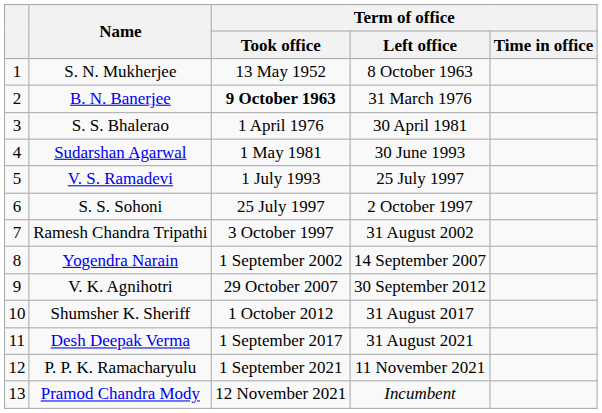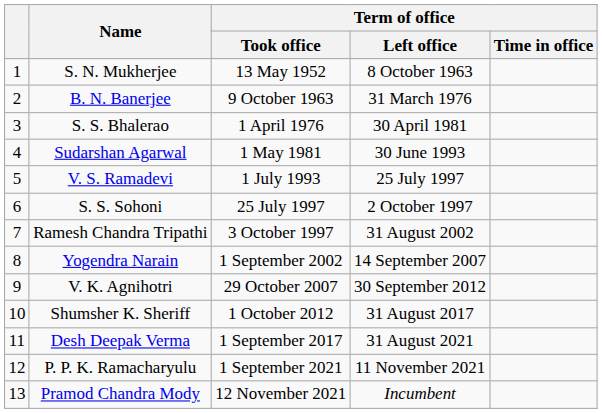(281, 98) bold -> (281, 98) normal
